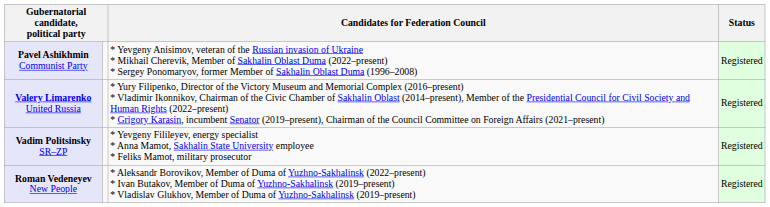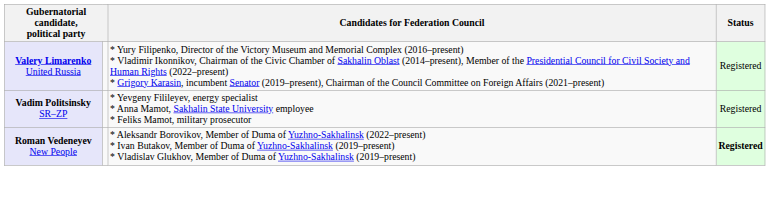- row: (53, 60)
(742, 183) normal -> (741, 146) bold
